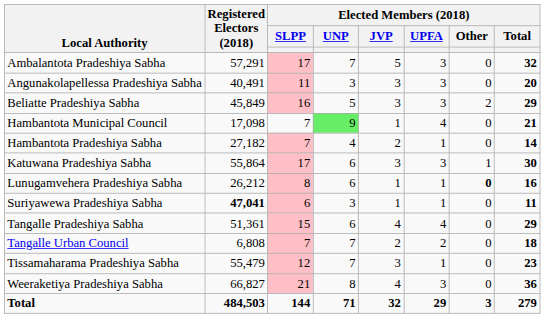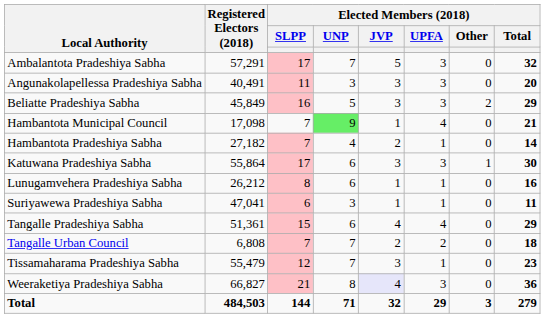(488, 183) bold -> (488, 183) normal
(248, 203) bold -> (248, 203) normal
(398, 283) no background -> (398, 283) lavender background
